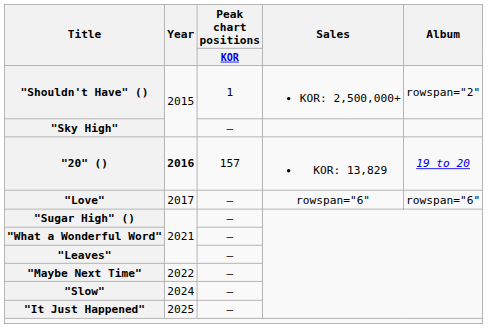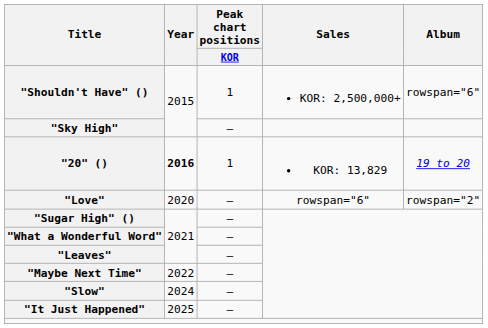(443, 92) rowspan="2" -> (443, 92) rowspan="6"
(230, 164) 157 -> (230, 164) 1
(181, 200) 2017 -> (181, 200) 2020
(443, 200) rowspan="6" -> (443, 200) rowspan="2"
